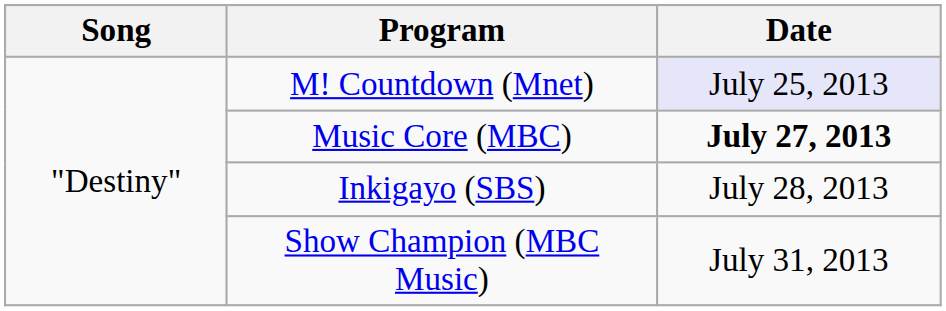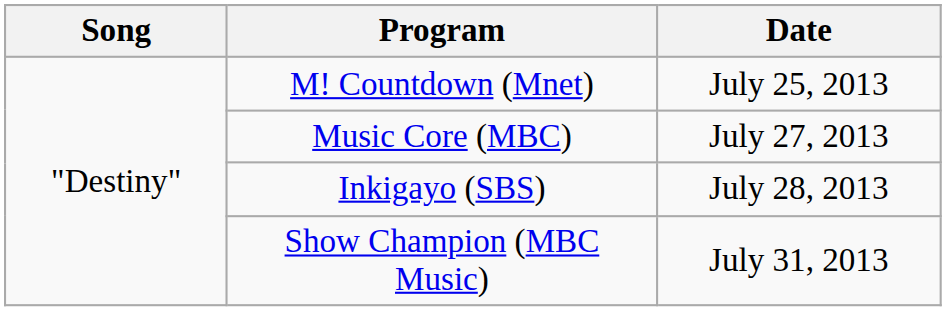(799, 83) lavender background -> (799, 83) no background
(799, 135) bold -> (799, 135) normal
